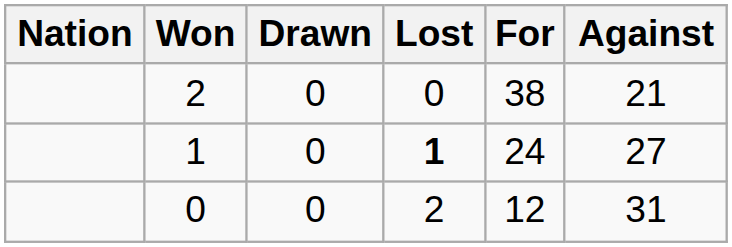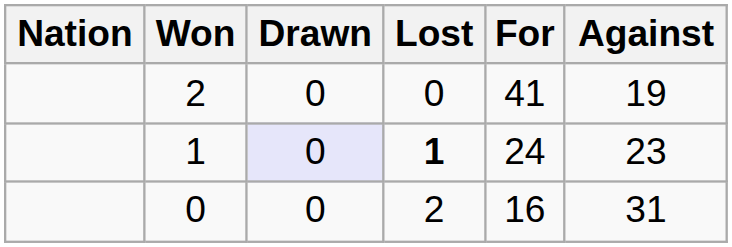(525, 92) 38 -> (525, 92) 41
(646, 92) 21 -> (646, 92) 19
(315, 151) no background -> (315, 151) lavender background
(646, 151) 27 -> (646, 151) 23
(525, 210) 12 -> (525, 210) 16
